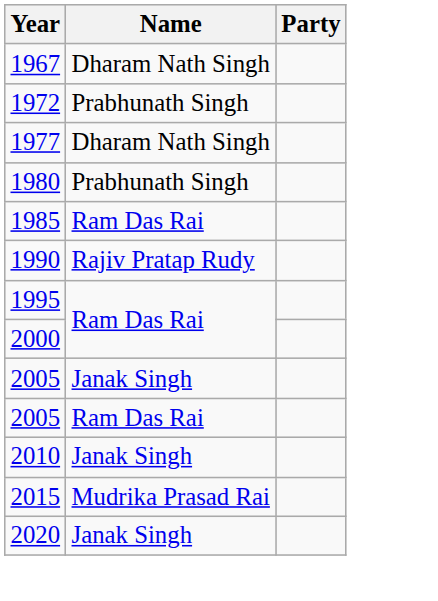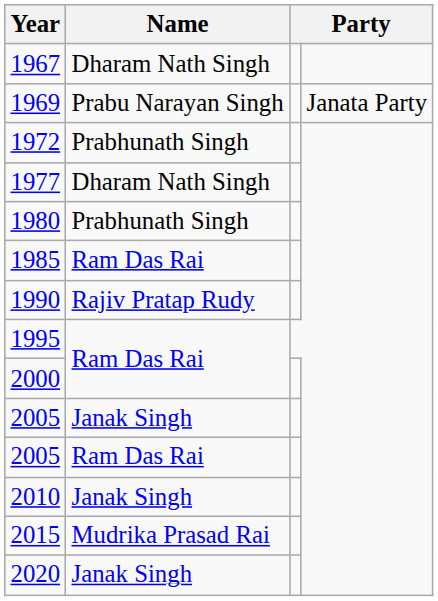+ row: (35, 102)
